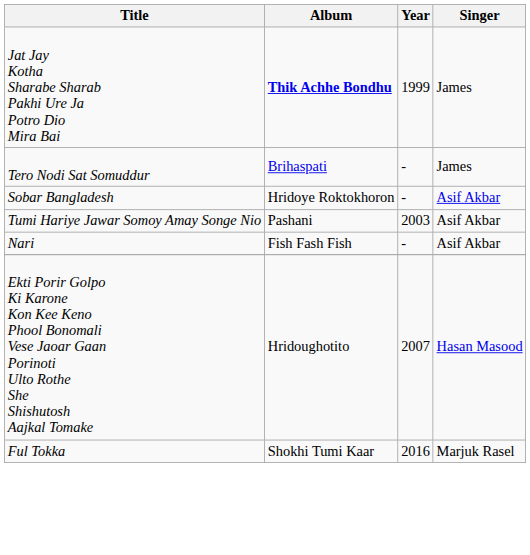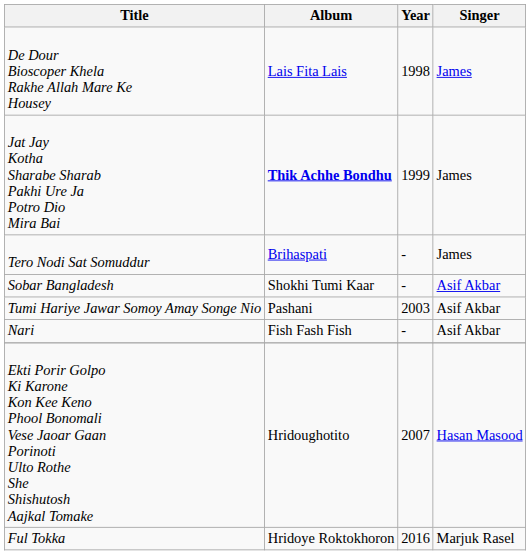+ row: (70, 79)
(331, 197) Hridoye Roktokhoron -> (321, 285) Shokhi Tumi Kaar
(321, 451) Shokhi Tumi Kaar -> (331, 538) Hridoye Roktokhoron
